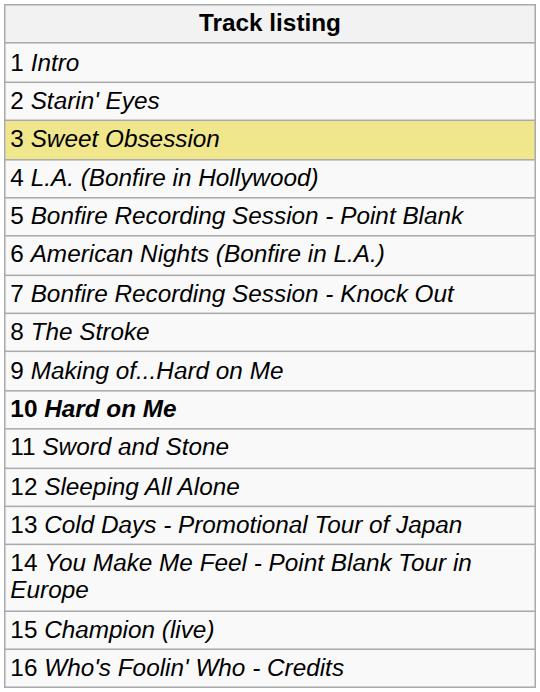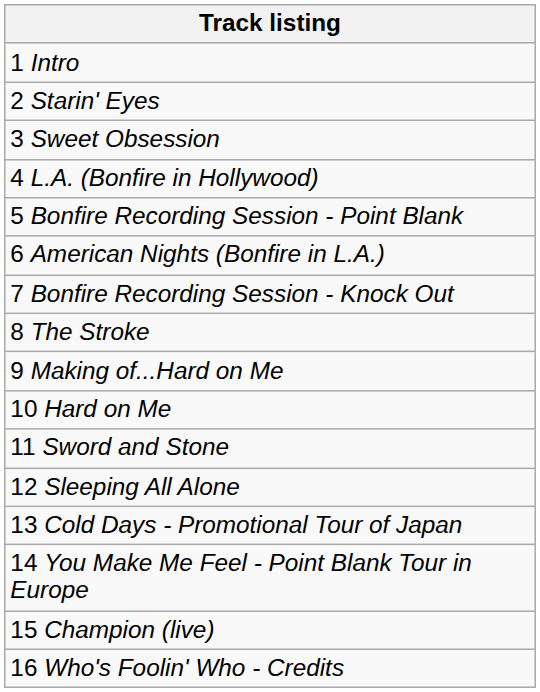(115, 139) khaki background -> (115, 139) no background
(93, 409) bold -> (91, 409) normal
